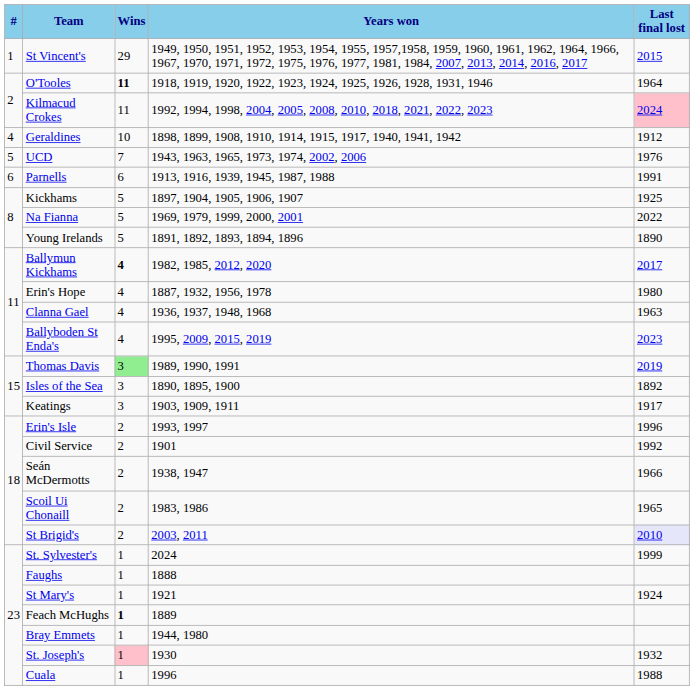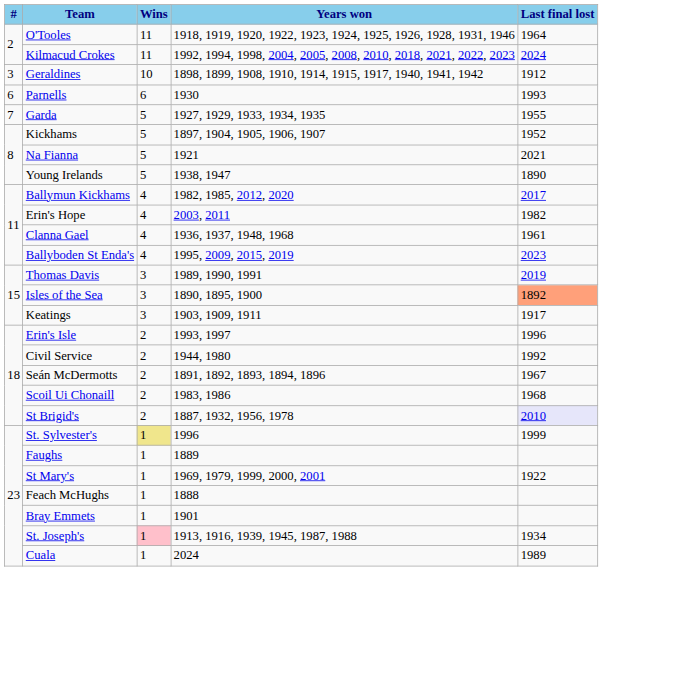- row: (56, 55)
(124, 83) bold -> (146, 34) normal
(650, 110) pink background -> (533, 54) no background
(10, 137) 4 -> (10, 74) 3
- row: (39, 157)
(243, 177) 1913, 1916, 1939, 1945, 1987, 1988 -> (186, 94) 1930
(650, 177) 1991 -> (533, 94) 1993
+ row: (41, 114)
(650, 197) 1925 -> (533, 134) 1952
(227, 217) 1969, 1979, 1999, 2000, 2001 -> (186, 154) 1921
(650, 217) 2022 -> (533, 154) 2021
(227, 237) 1891, 1892, 1893, 1894, 1896 -> (202, 174) 1938, 1947
(121, 264) bold -> (143, 194) normal
(211, 291) 1887, 1932, 1956, 1978 -> (202, 214) 2003, 2011
(650, 291) 1980 -> (533, 214) 1982
(650, 311) 1963 -> (533, 235) 1961
(121, 366) lightgreen background -> (143, 275) no background
(650, 386) no background -> (533, 295) lightsalmon background
(164, 446) 1901 -> (202, 355) 1944, 1980
(180, 473) 1938, 1947 -> (249, 375) 1891, 1892, 1893, 1894, 1896
(650, 473) 1966 -> (533, 375) 1967
(650, 507) 1965 -> (533, 395) 1968
(179, 535) 2003, 2011 -> (234, 415) 1887, 1932, 1956, 1978
(121, 555) no background -> (143, 435) khaki background
(164, 555) 2024 -> (186, 435) 1996
(164, 575) 1888 -> (186, 455) 1889
(164, 595) 1921 -> (249, 475) 1969, 1979, 1999, 2000, 2001
(650, 595) 1924 -> (533, 475) 1922
(121, 615) bold -> (143, 495) normal
(164, 615) 1889 -> (186, 495) 1888
(180, 635) 1944, 1980 -> (186, 515) 1901
(164, 655) 1930 -> (265, 535) 1913, 1916, 1939, 1945, 1987, 1988
(650, 655) 1932 -> (533, 535) 1934
(164, 675) 1996 -> (186, 555) 2024
(650, 675) 1988 -> (533, 555) 1989
